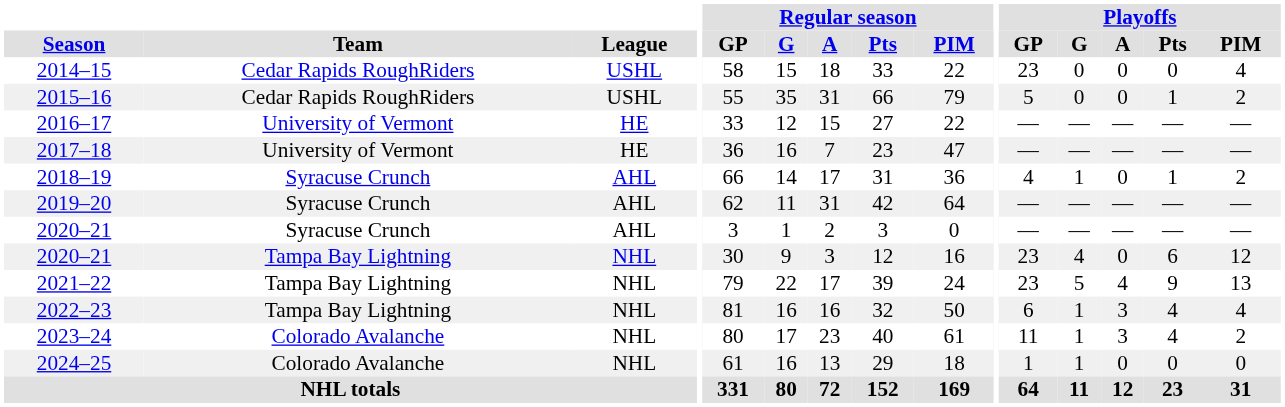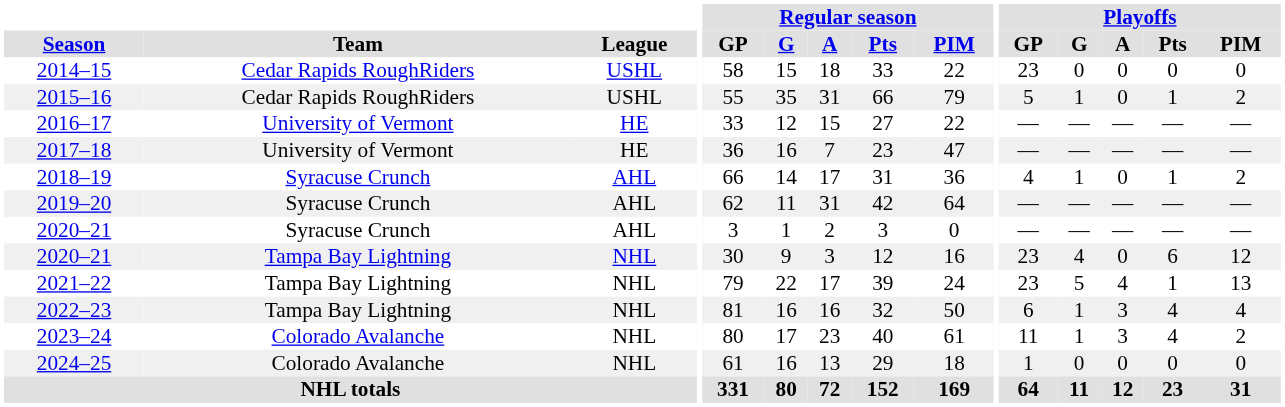(1241, 70) 4 -> (1241, 70) 0
(1079, 96) 0 -> (1079, 96) 1
(1173, 283) 9 -> (1173, 283) 1
(1079, 362) 1 -> (1079, 362) 0
